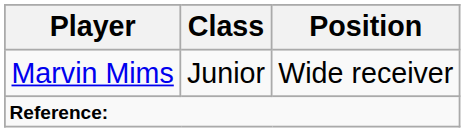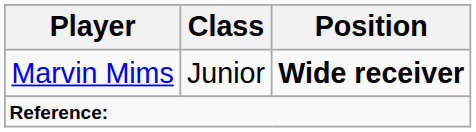(366, 72) normal -> (371, 72) bold
